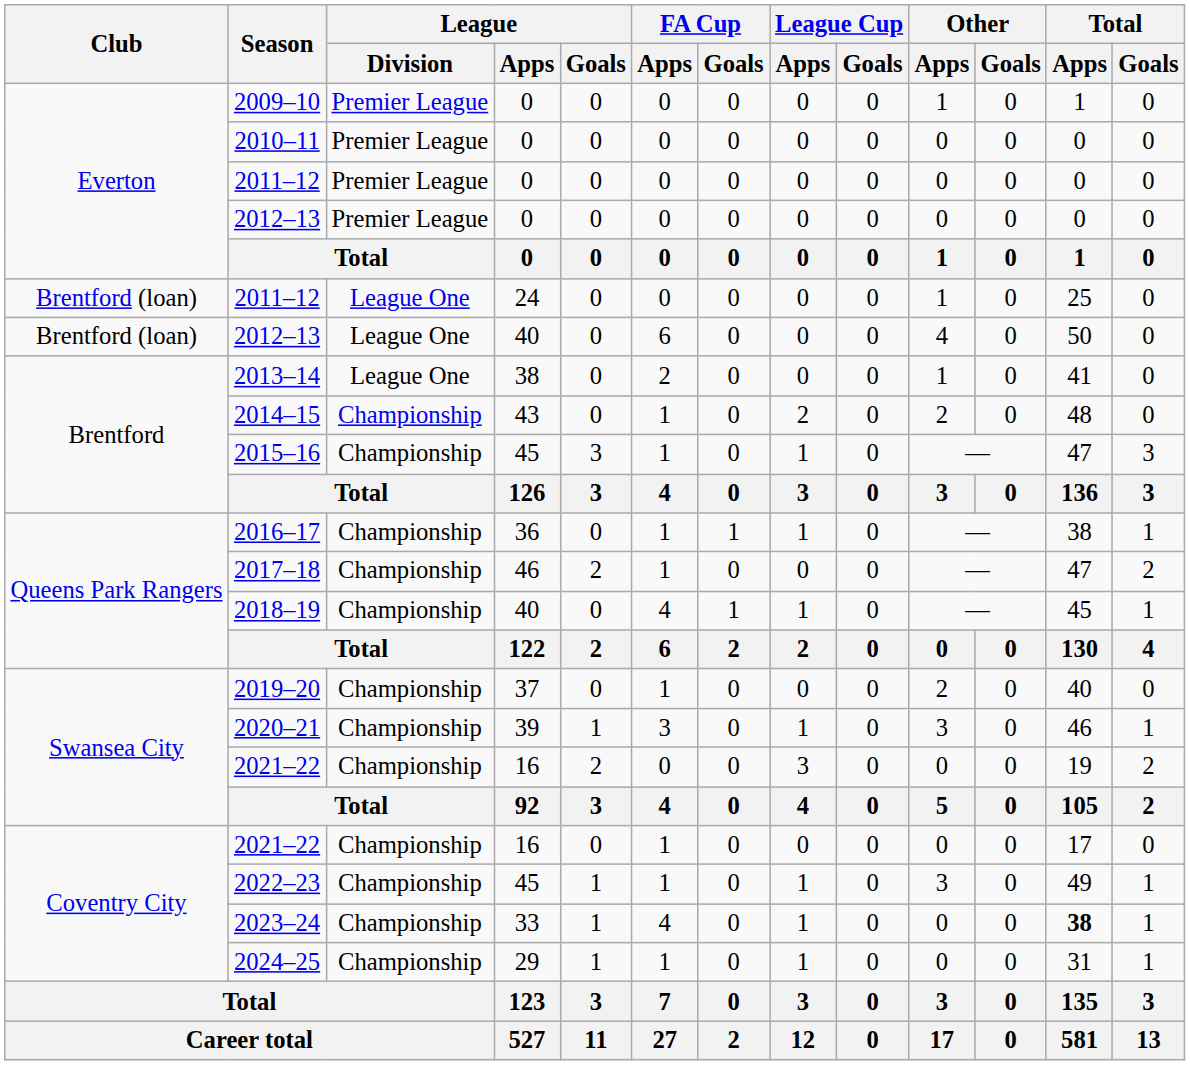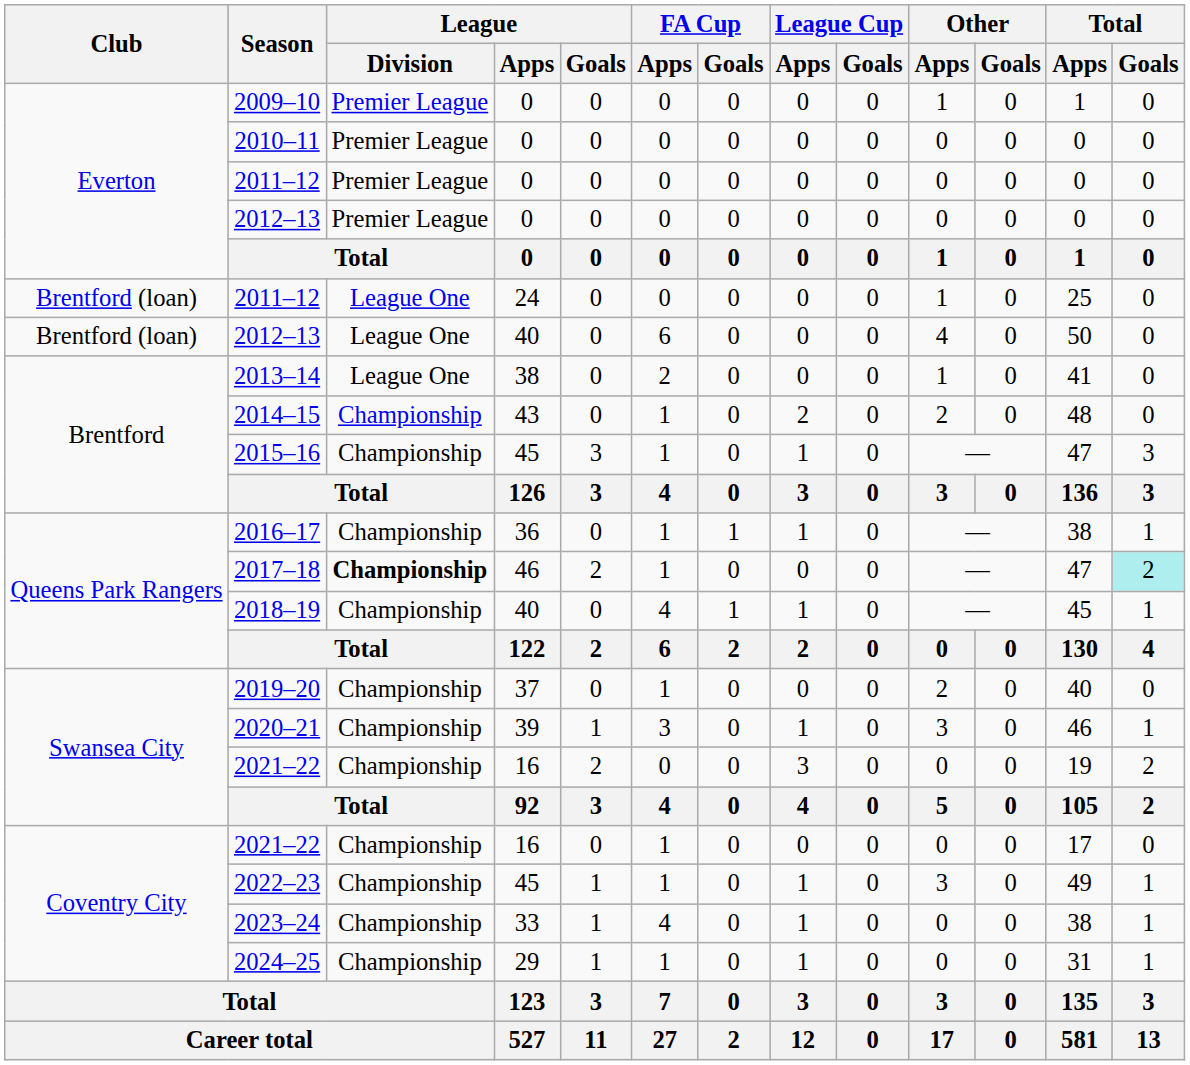(410, 571) normal -> (410, 571) bold
(1148, 571) no background -> (1148, 571) paleturquoise background
(1080, 922) bold -> (1080, 922) normal
